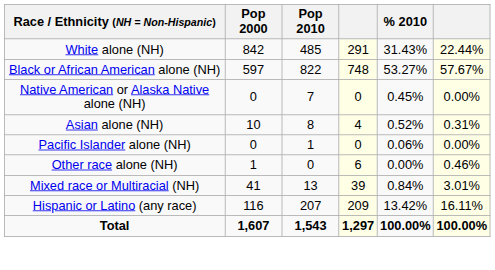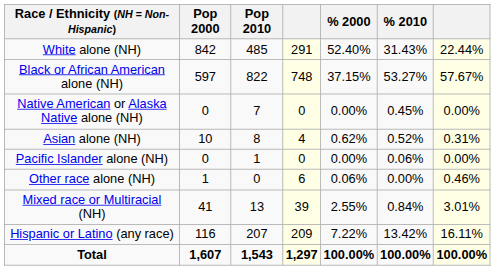+ column: (349, 21)
